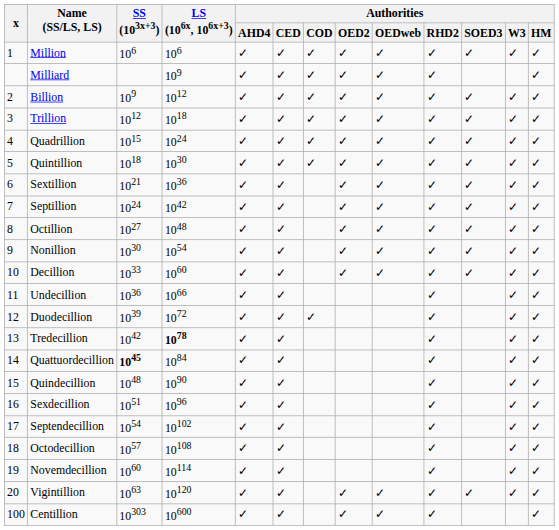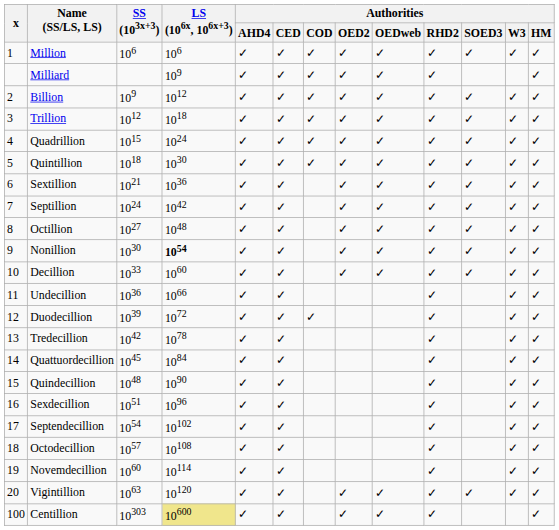(176, 250) normal -> (176, 250) bold
(176, 338) bold -> (176, 338) normal
(130, 360) bold -> (130, 360) normal
(178, 514) no background -> (178, 514) khaki background
